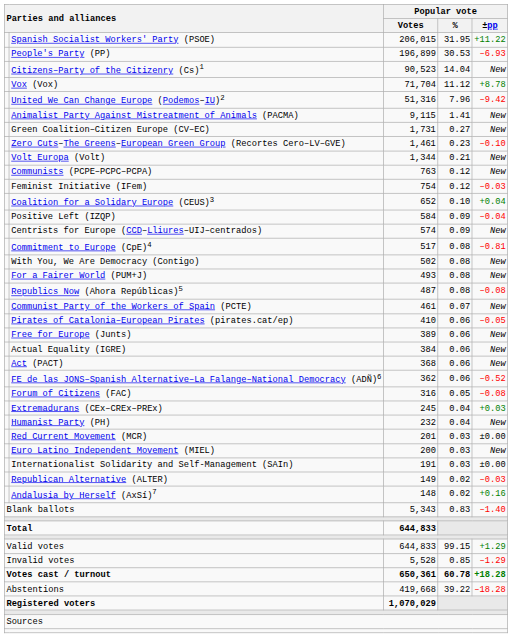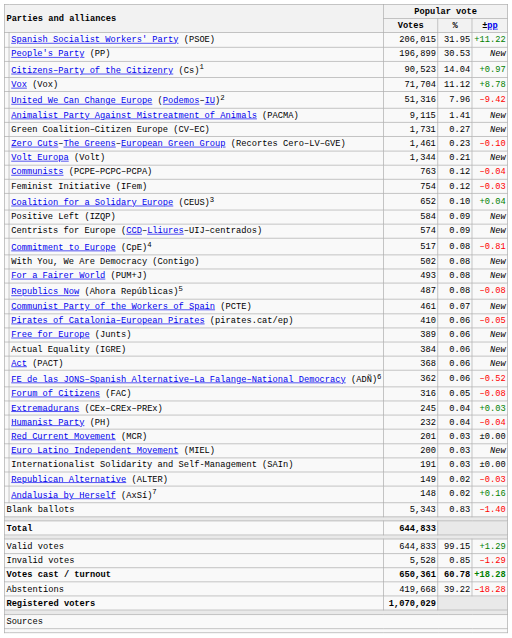(493, 54) –6.93 -> (498, 54) New
(498, 69) New -> (493, 69) +0.97
(498, 172) New -> (493, 172) –0.04
(493, 217) –0.04 -> (498, 217) New
(498, 422) New -> (493, 422) –0.04
